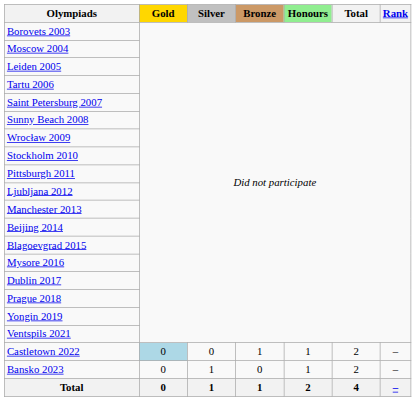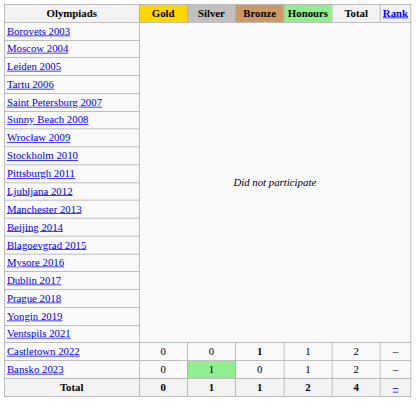(163, 352) lightblue background -> (163, 352) no background
(260, 352) normal -> (260, 352) bold
(211, 370) no background -> (211, 370) lightgreen background
